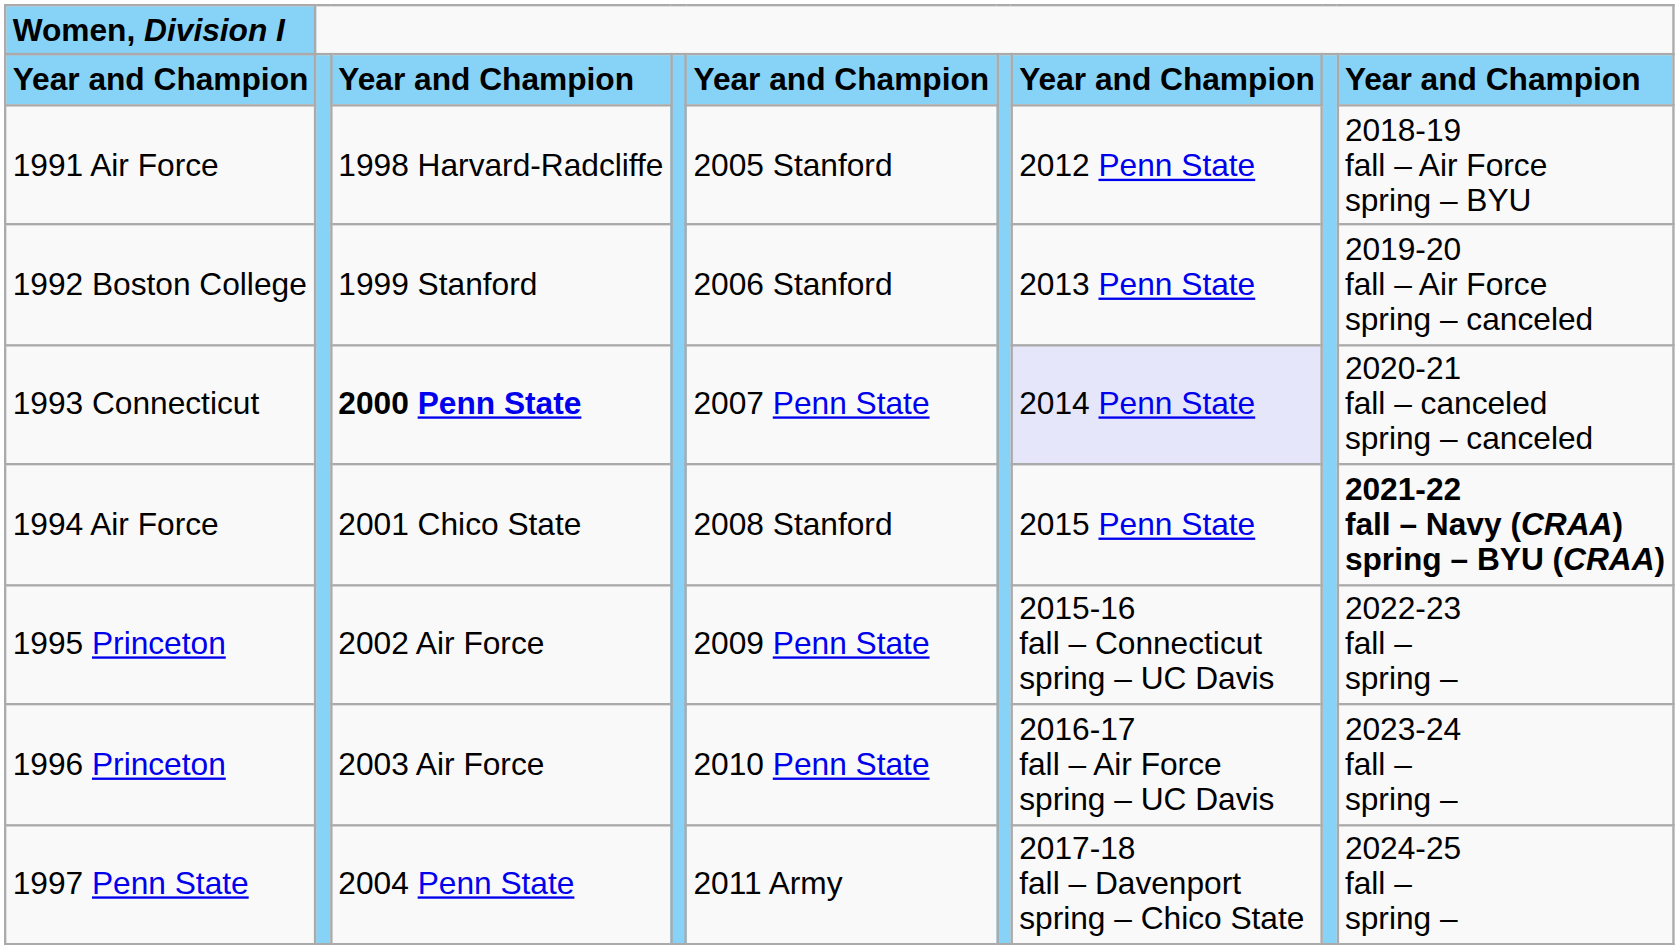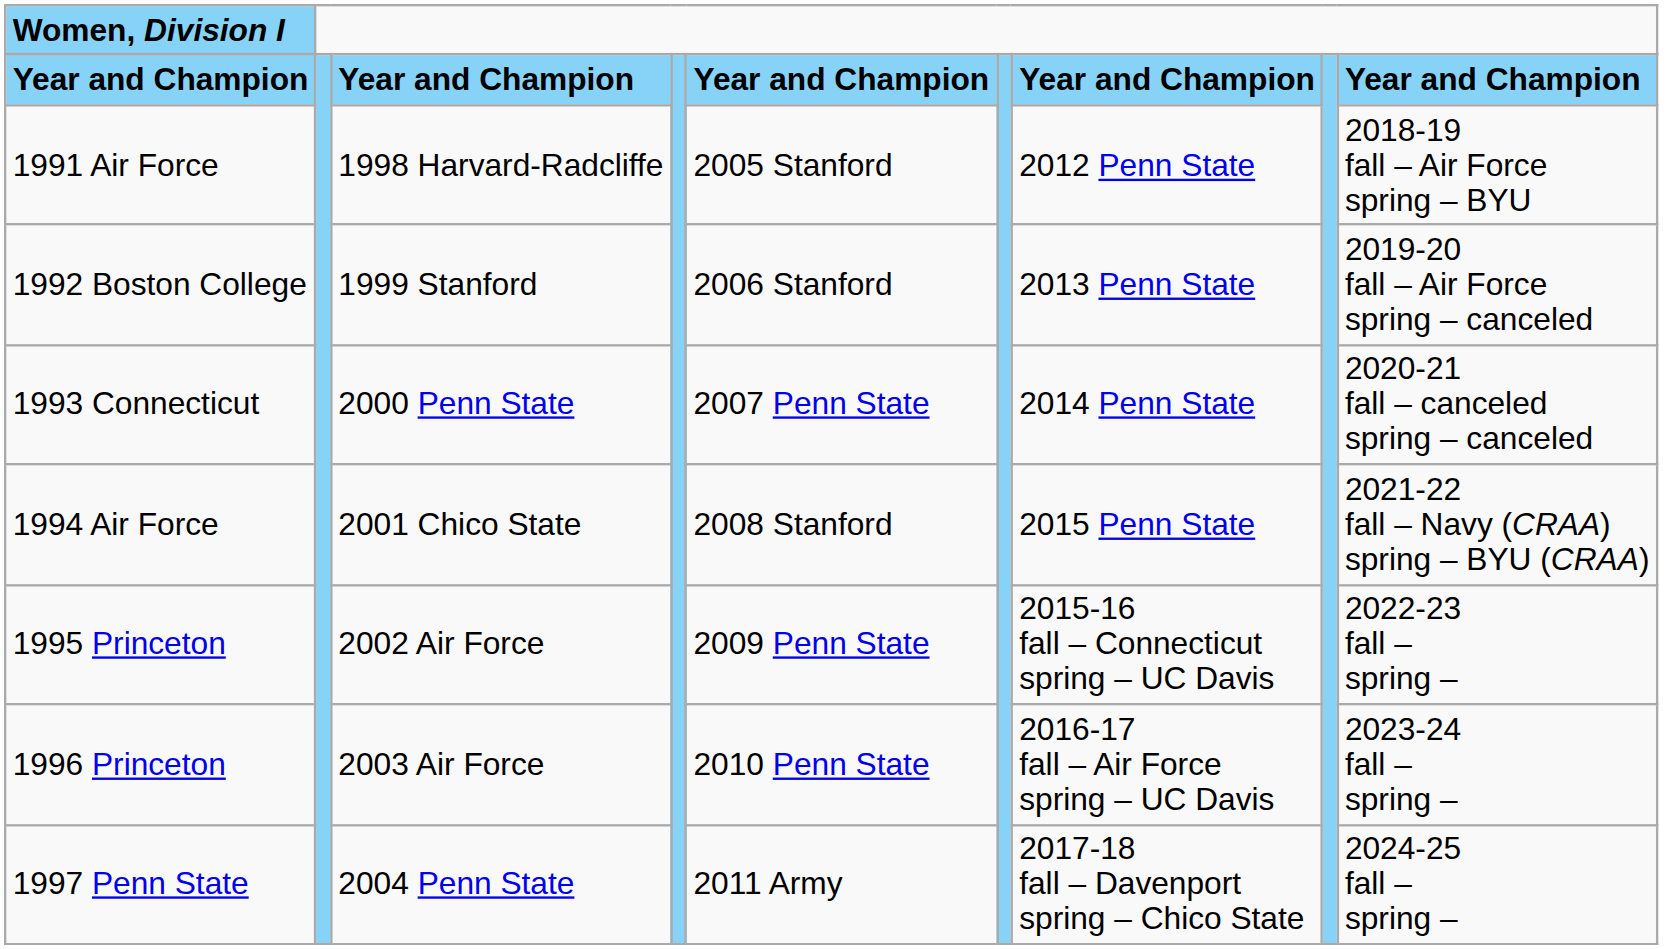(460, 404) bold -> (456, 404) normal
(1137, 404) lavender background -> (1137, 404) no background
(1505, 524) bold -> (1497, 524) normal
